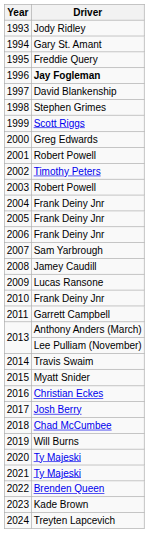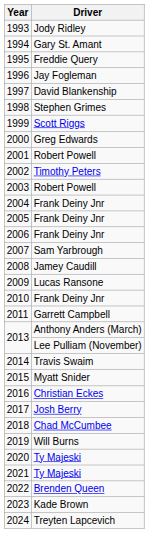(67, 76) bold -> (65, 76) normal
